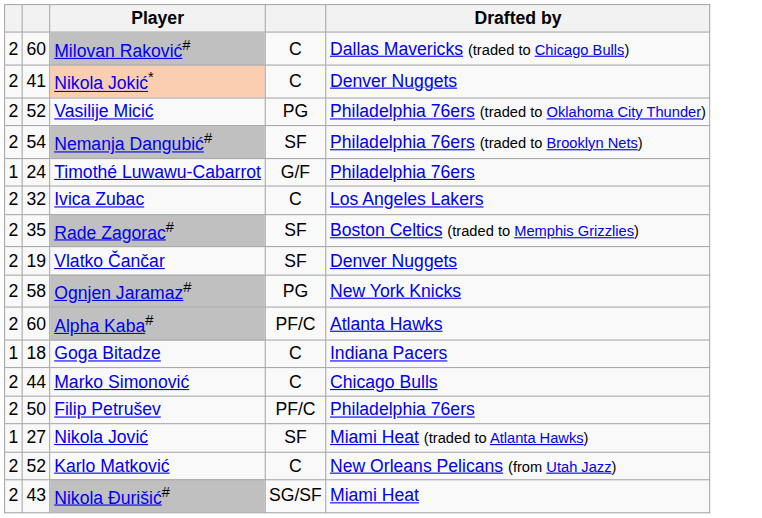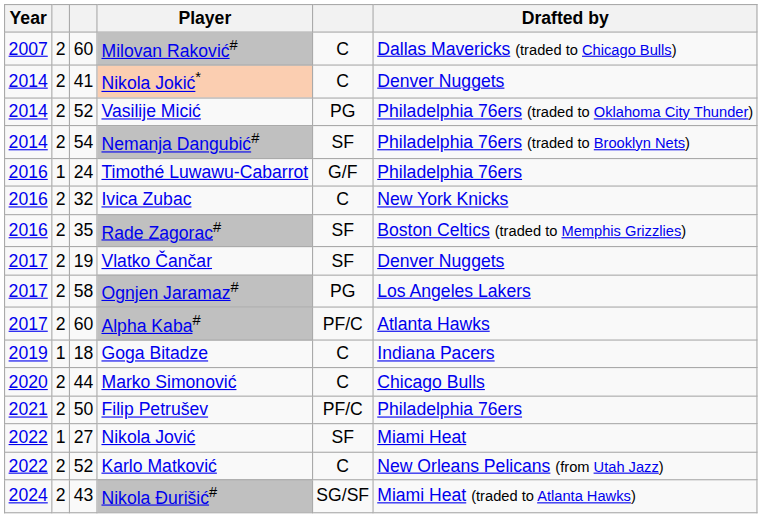+ column: (28, 18)
(407, 200) Los Angeles Lakers -> (443, 200) New York Knicks
(396, 291) New York Knicks -> (454, 291) Los Angeles Lakers
(459, 437) Miami Heat (traded to Atlanta Hawks) -> (422, 437) Miami Heat
(374, 495) Miami Heat -> (507, 495) Miami Heat (traded to Atlanta Hawks)
